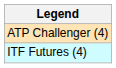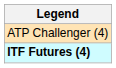(47, 52) normal -> (49, 52) bold
